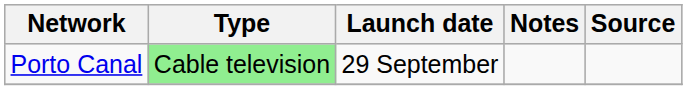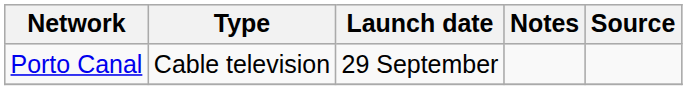(242, 63) lightgreen background -> (242, 63) no background
